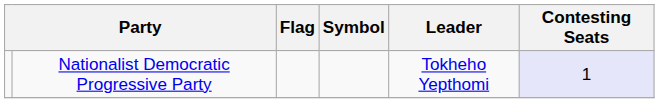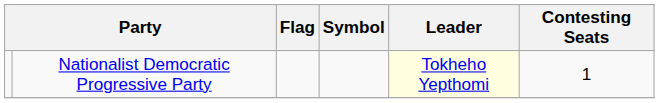(454, 74) no background -> (454, 74) lightyellow background
(587, 74) lavender background -> (587, 74) no background
